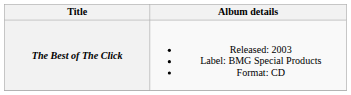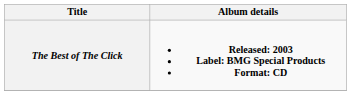(248, 61) normal -> (248, 61) bold
